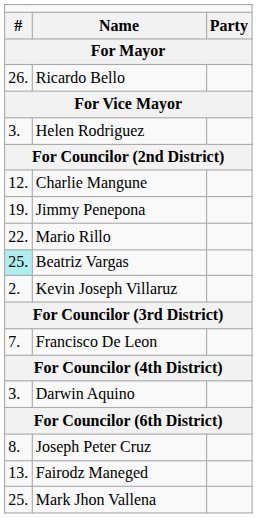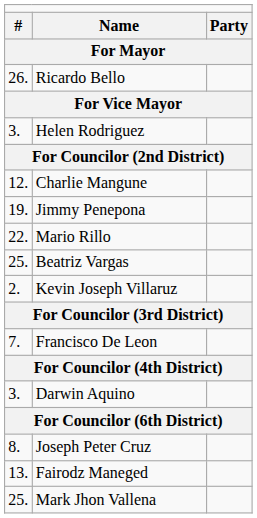(18, 262) paleturquoise background -> (18, 262) no background
